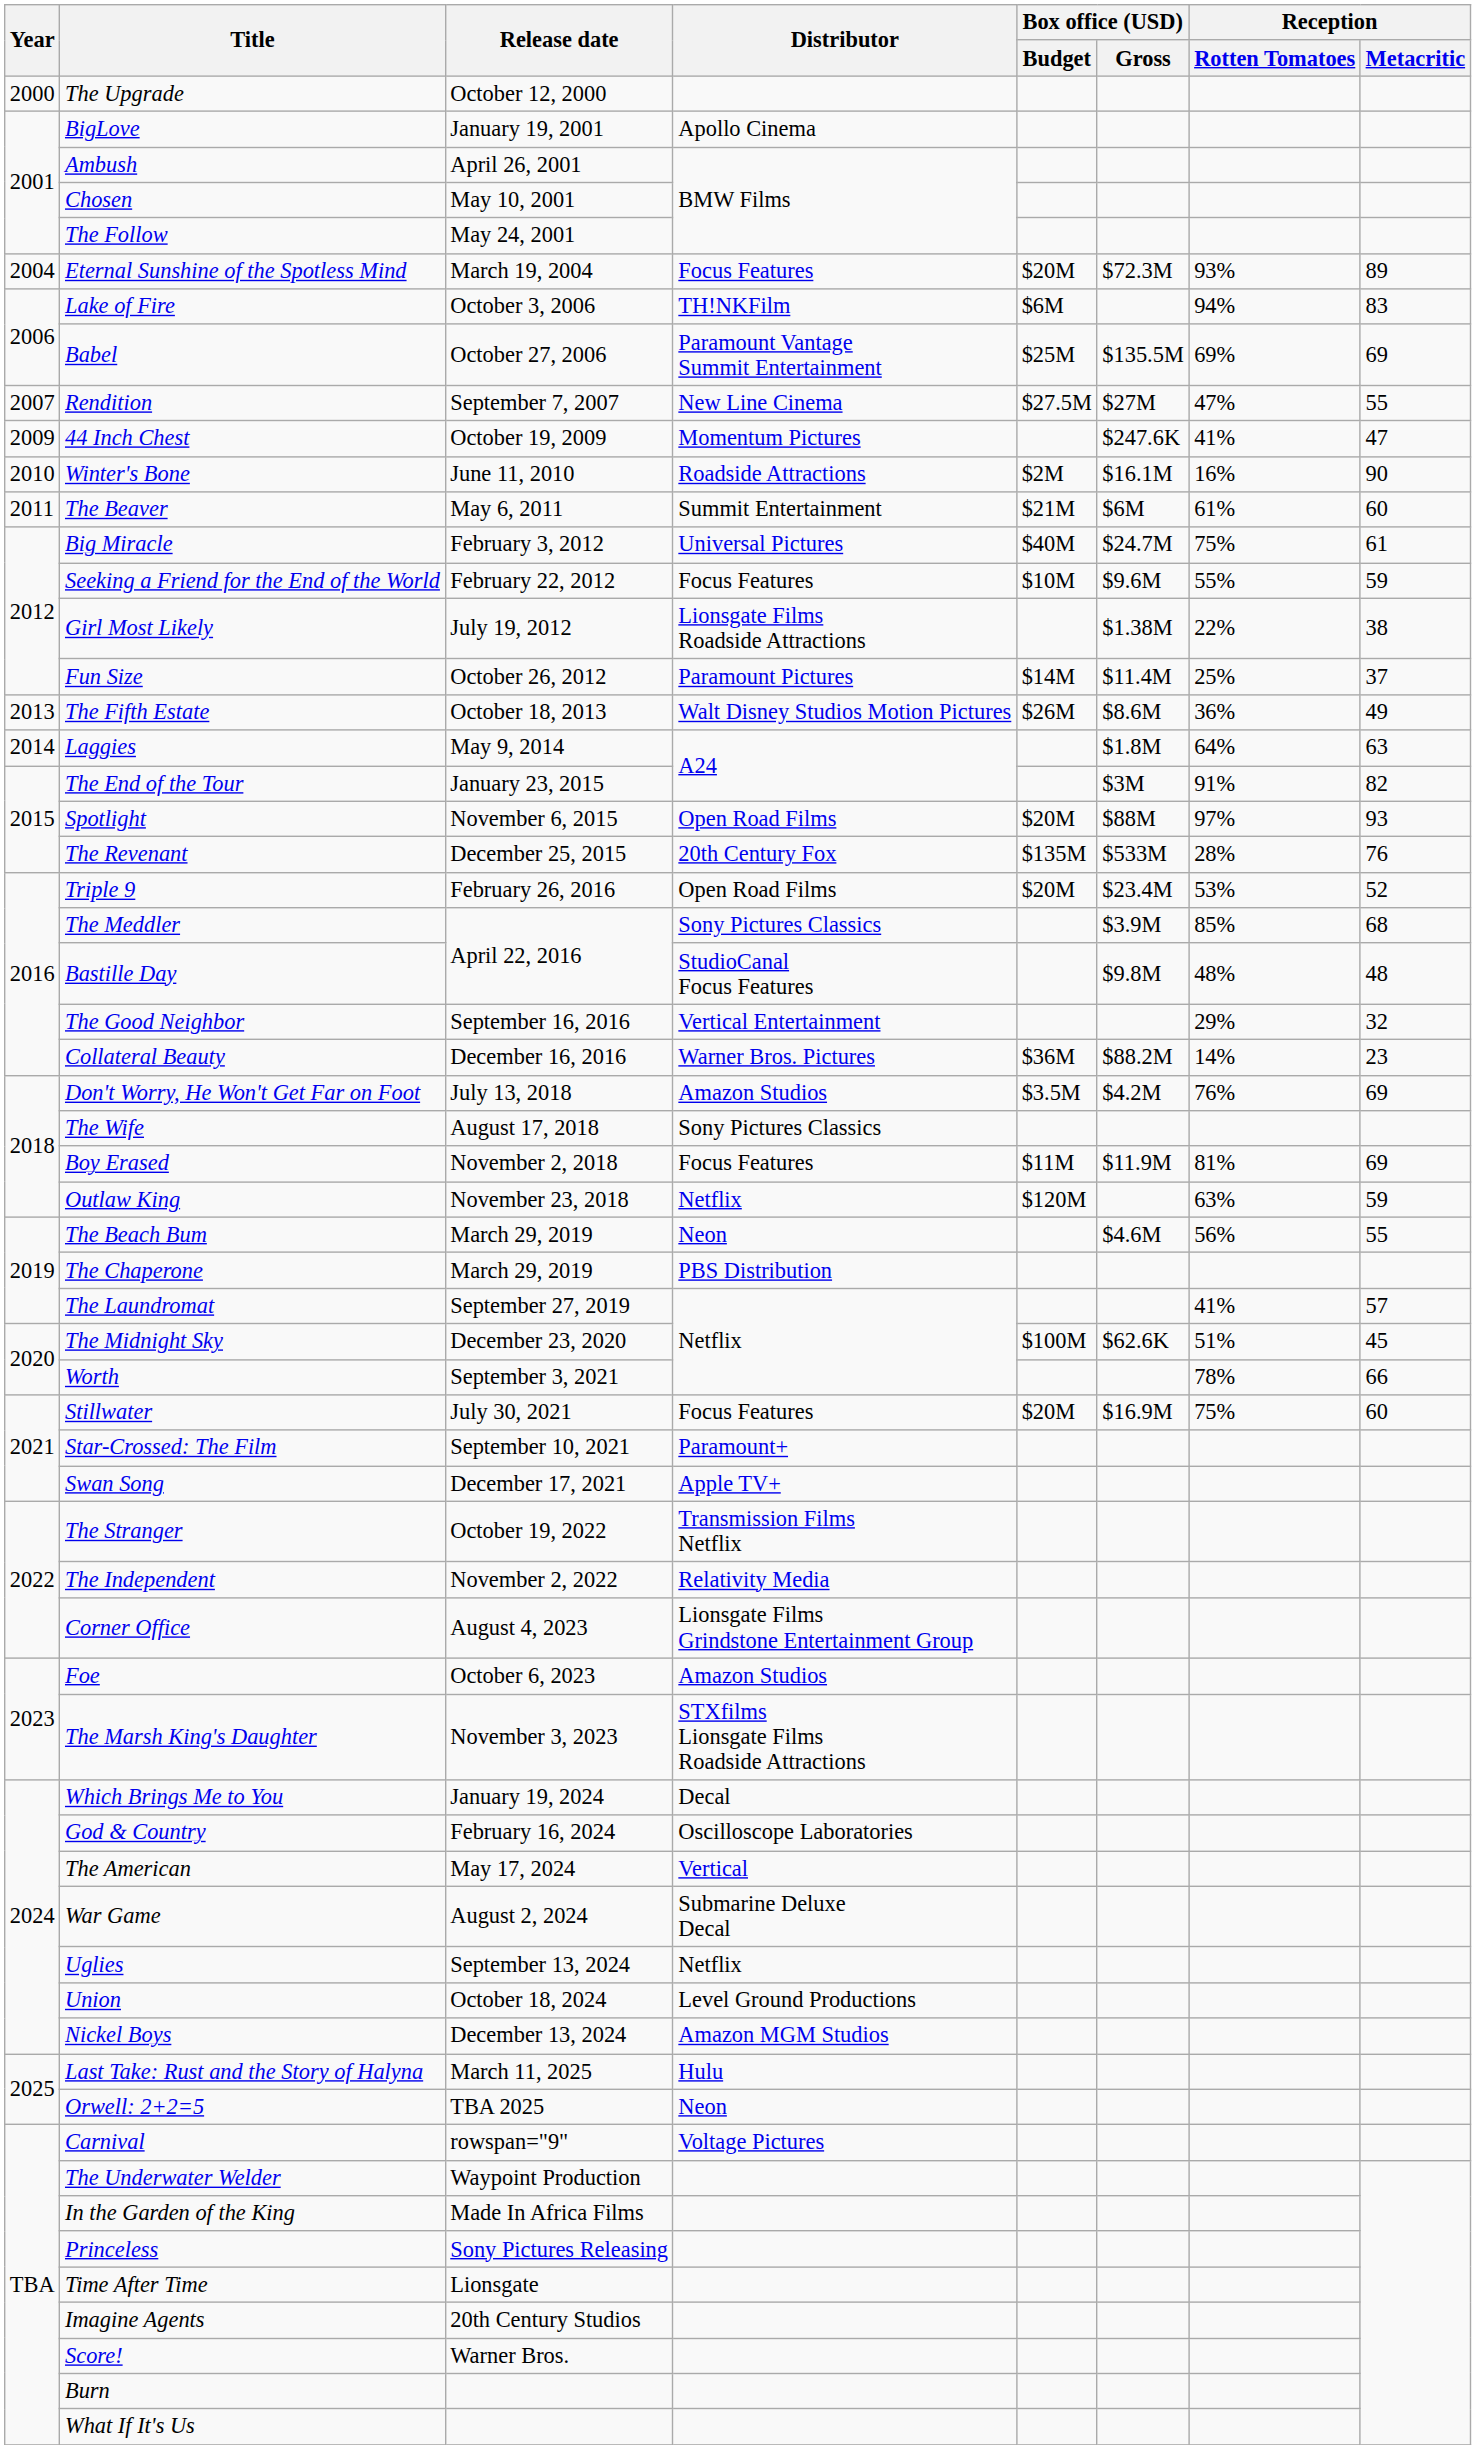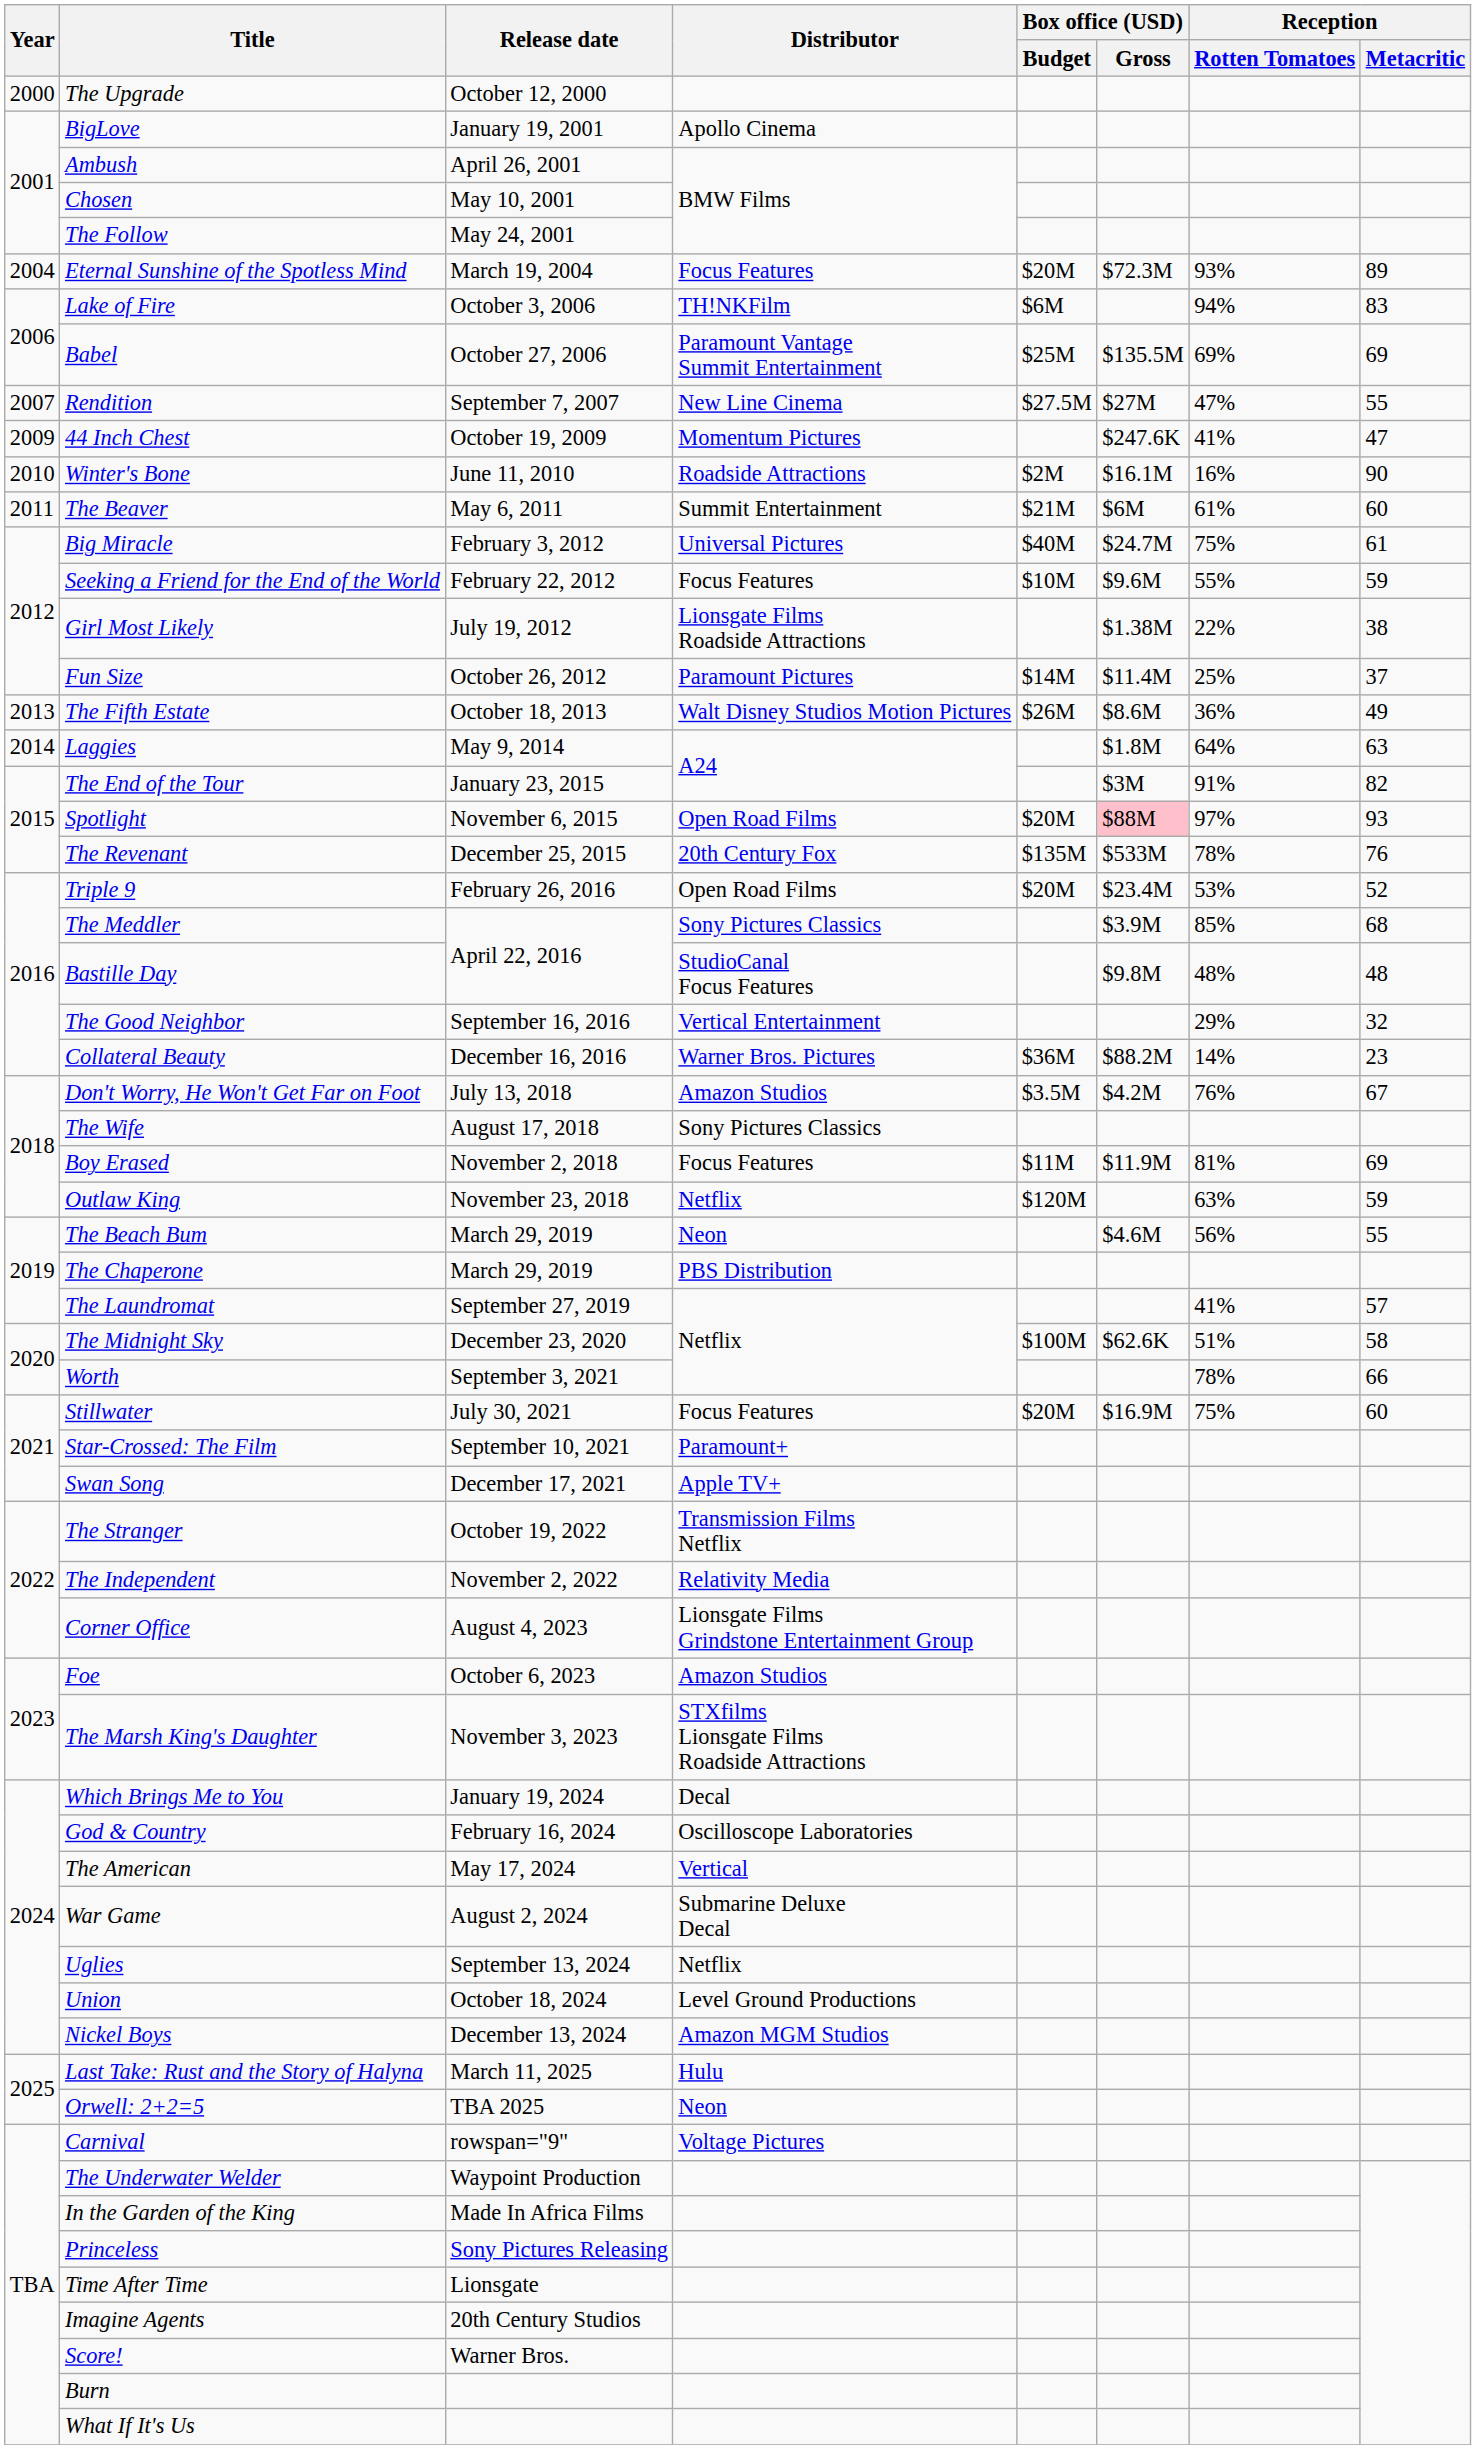(1129, 818) no background -> (1129, 818) pink background
(1215, 854) 28% -> (1215, 854) 78%
(1377, 1092) 69 -> (1377, 1092) 67
(1377, 1341) 45 -> (1377, 1341) 58
